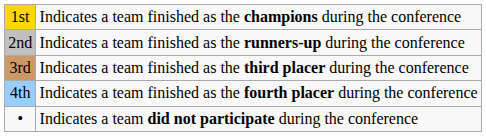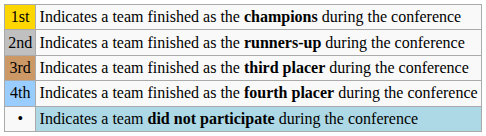(229, 118) no background -> (229, 118) lightblue background
